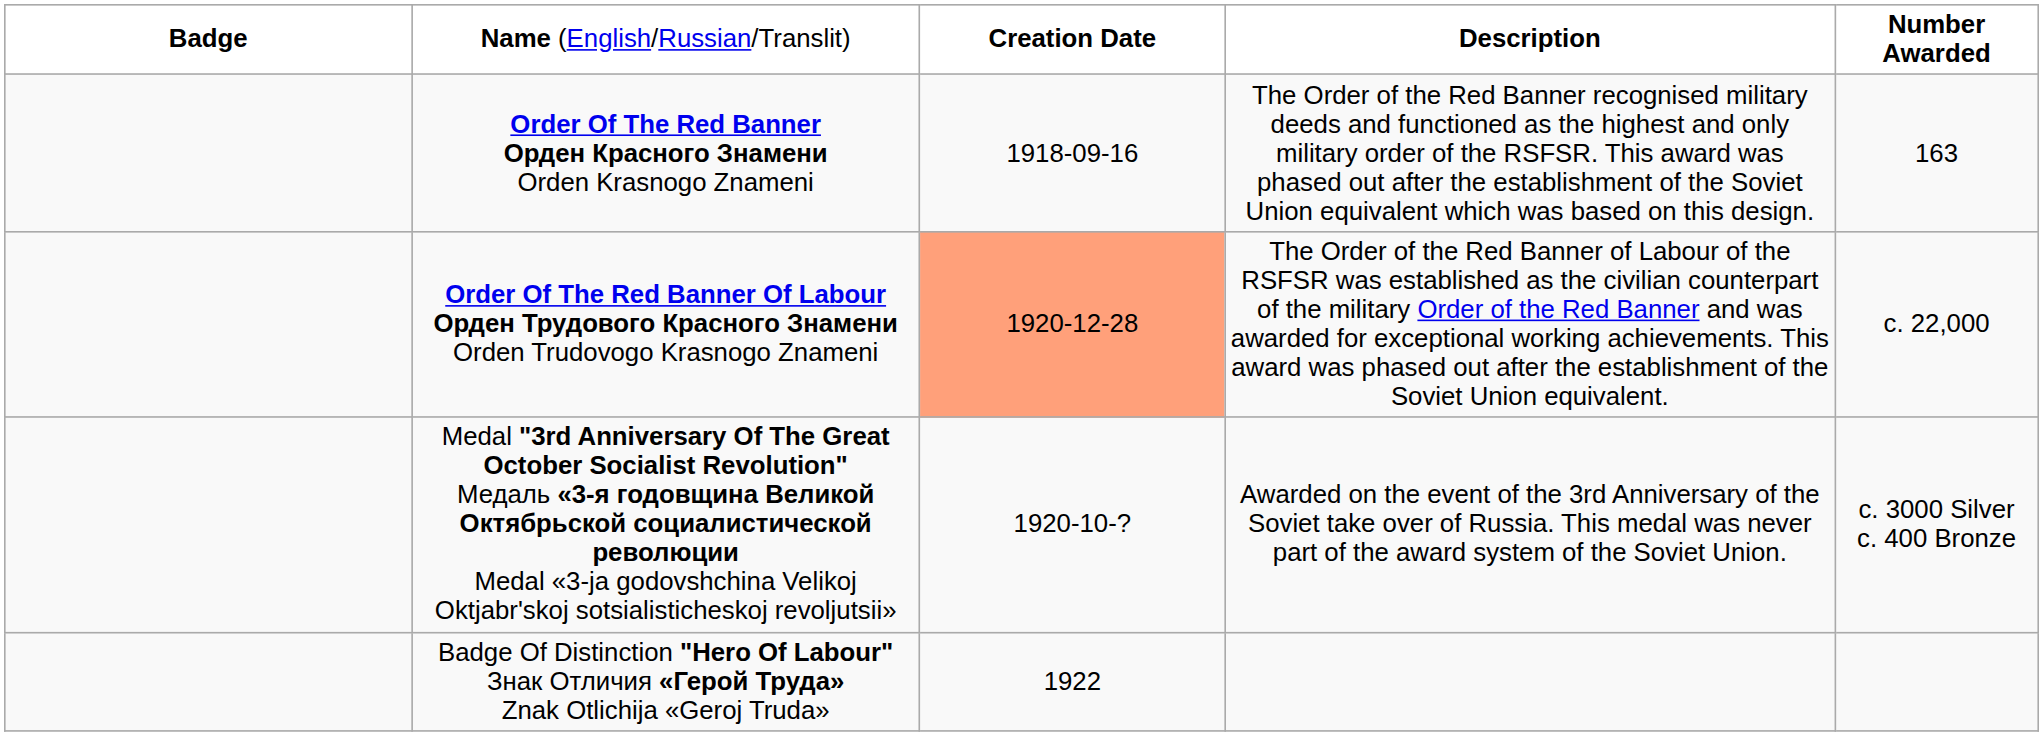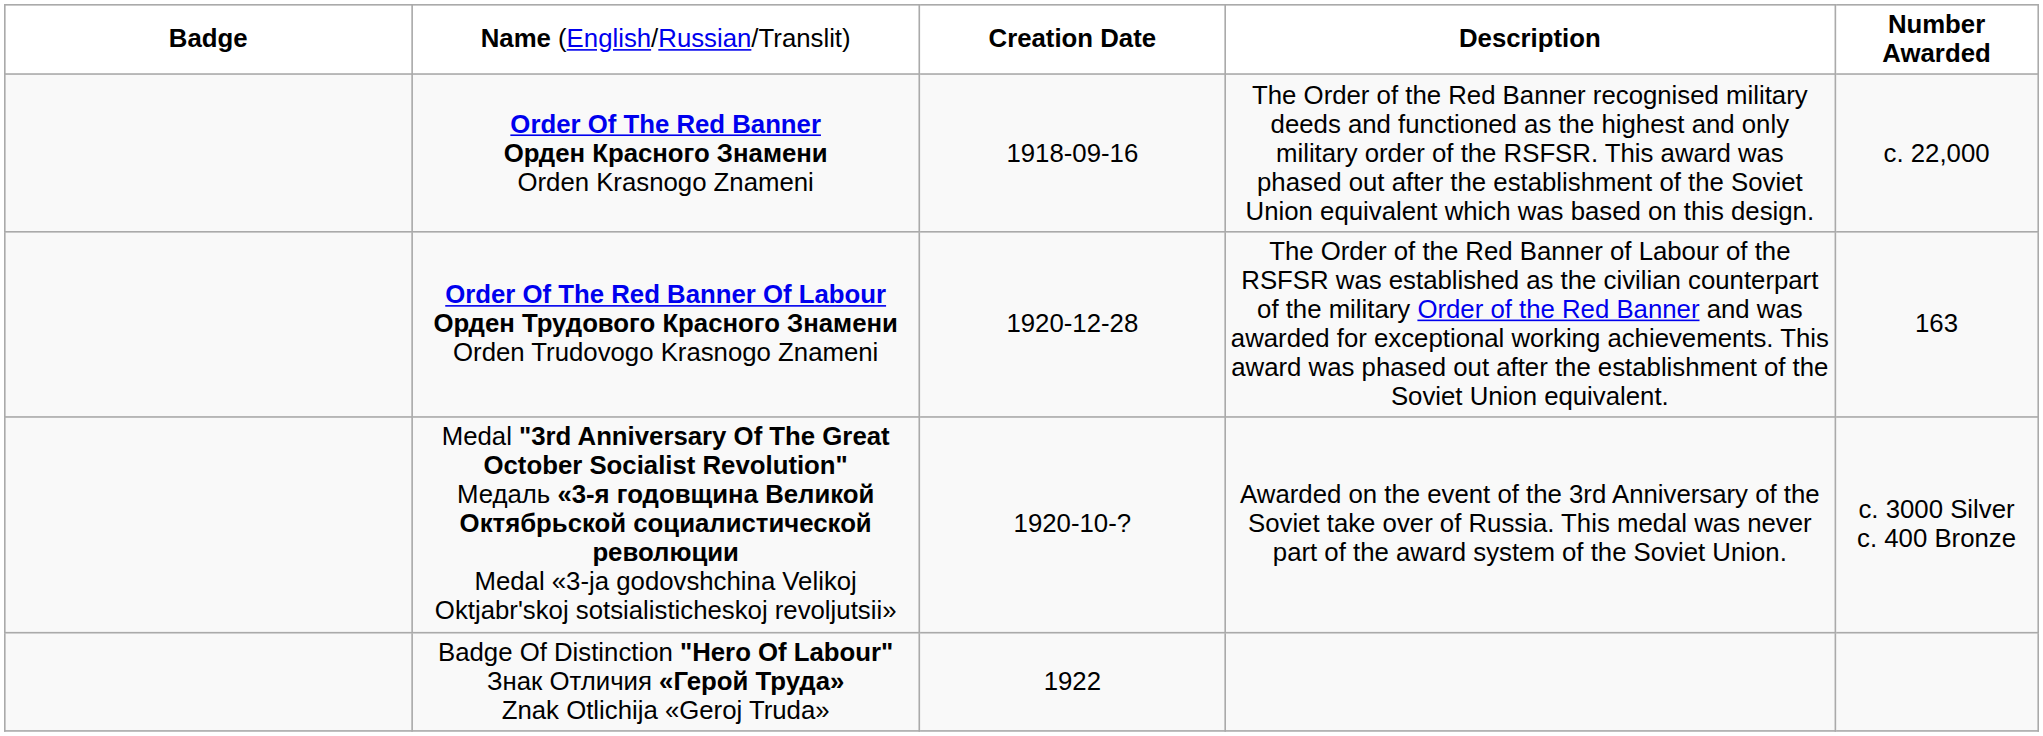(1937, 152) 163 -> (1937, 152) c. 22,000
(1072, 323) lightsalmon background -> (1072, 323) no background
(1937, 323) c. 22,000 -> (1937, 323) 163
